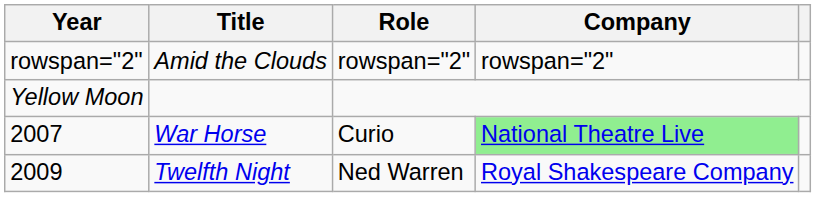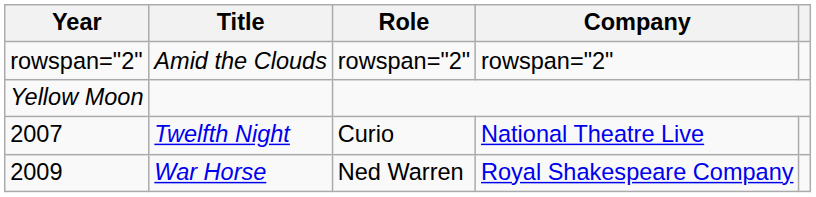(210, 135) War Horse -> (222, 135) Twelfth Night
(593, 135) lightgreen background -> (593, 135) no background
(222, 172) Twelfth Night -> (210, 172) War Horse
